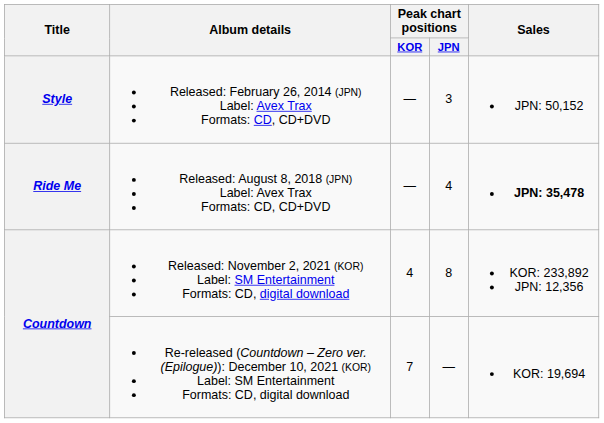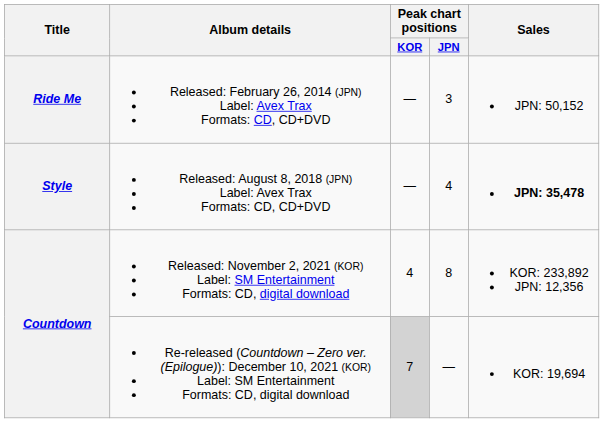(57, 99) Style -> (57, 99) Ride Me
(57, 186) Ride Me -> (57, 186) Style
(410, 367) no background -> (410, 367) lightgrey background
